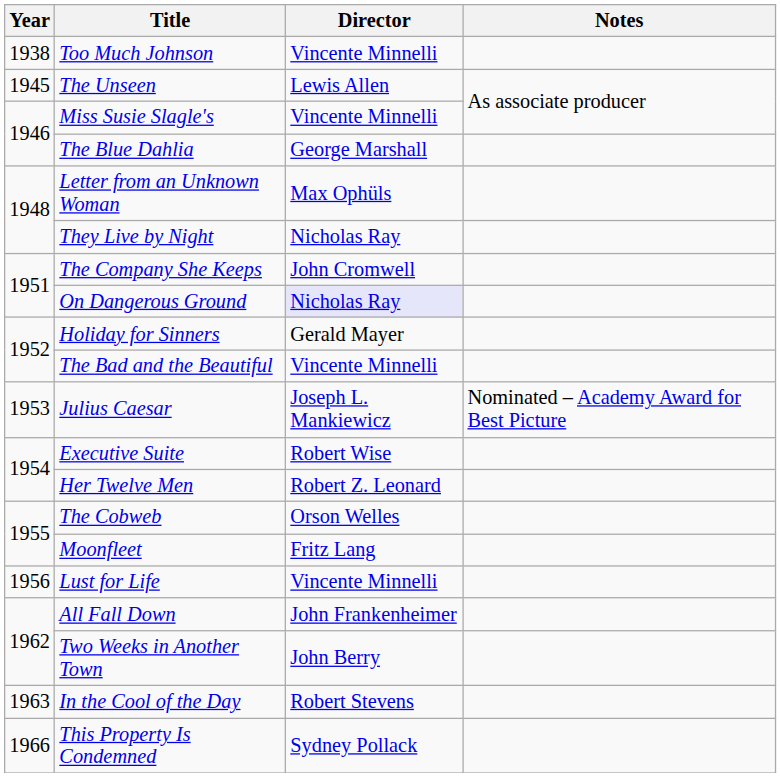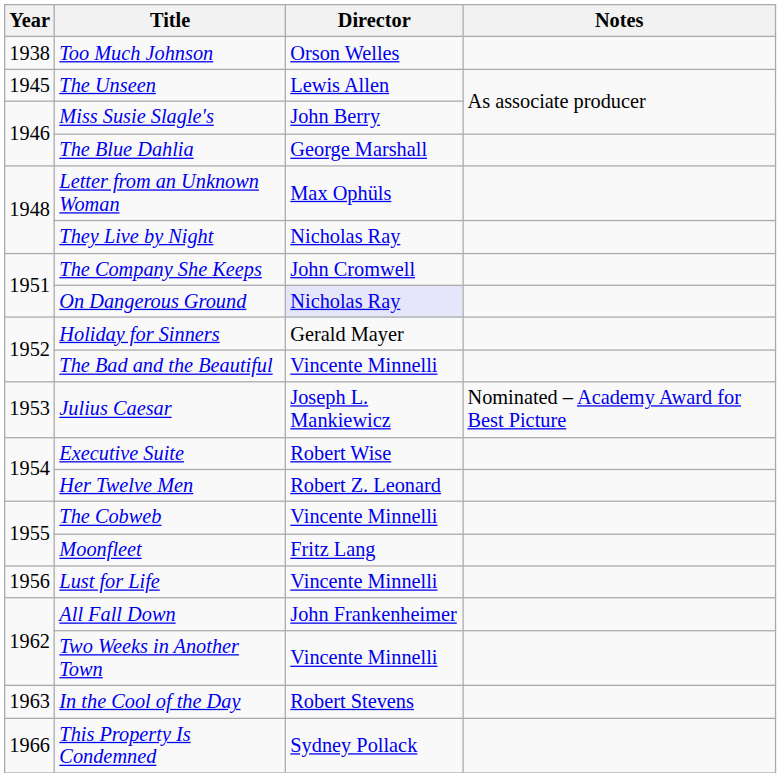(364, 52) Vincente Minnelli -> (345, 52) Orson Welles
(364, 117) Vincente Minnelli -> (335, 117) John Berry
(345, 517) Orson Welles -> (364, 517) Vincente Minnelli
(335, 657) John Berry -> (364, 657) Vincente Minnelli
